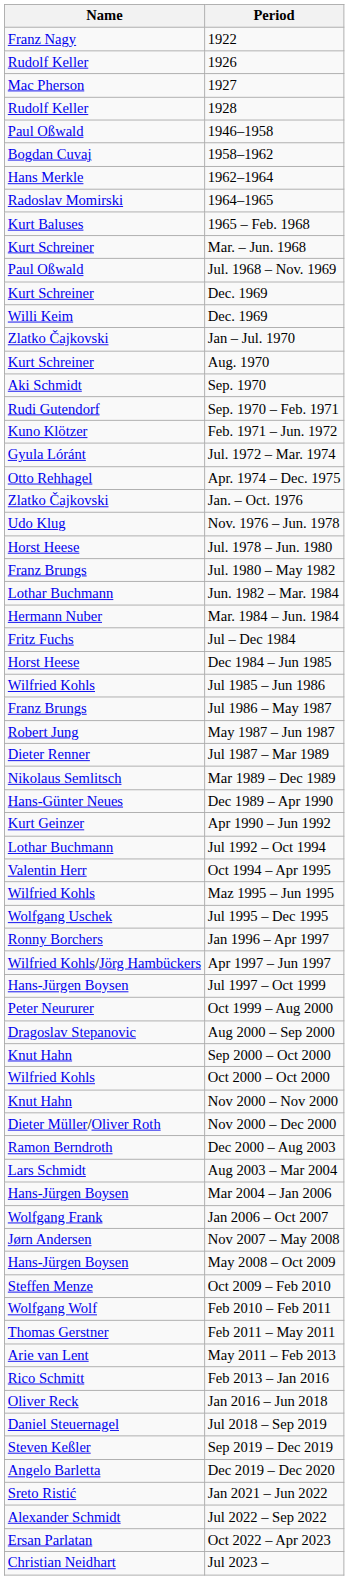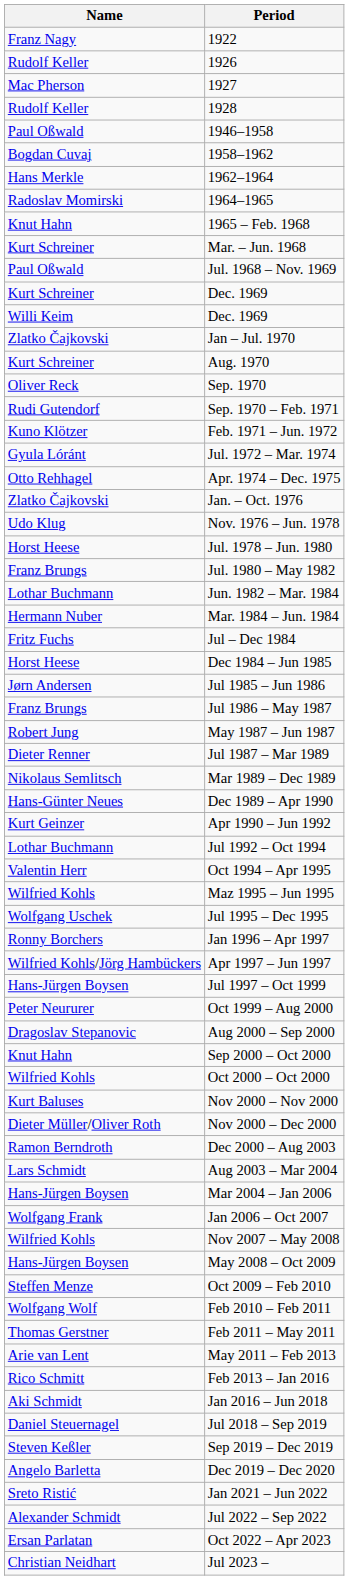(46, 223) Kurt Baluses -> (40, 223) Knut Hahn
(45, 385) Aki Schmidt -> (43, 385) Oliver Reck
(51, 685) Wilfried Kohls -> (50, 685) Jørn Andersen
(40, 1101) Knut Hahn -> (46, 1101) Kurt Baluses
(50, 1239) Jørn Andersen -> (51, 1239) Wilfried Kohls
(43, 1401) Oliver Reck -> (45, 1401) Aki Schmidt
